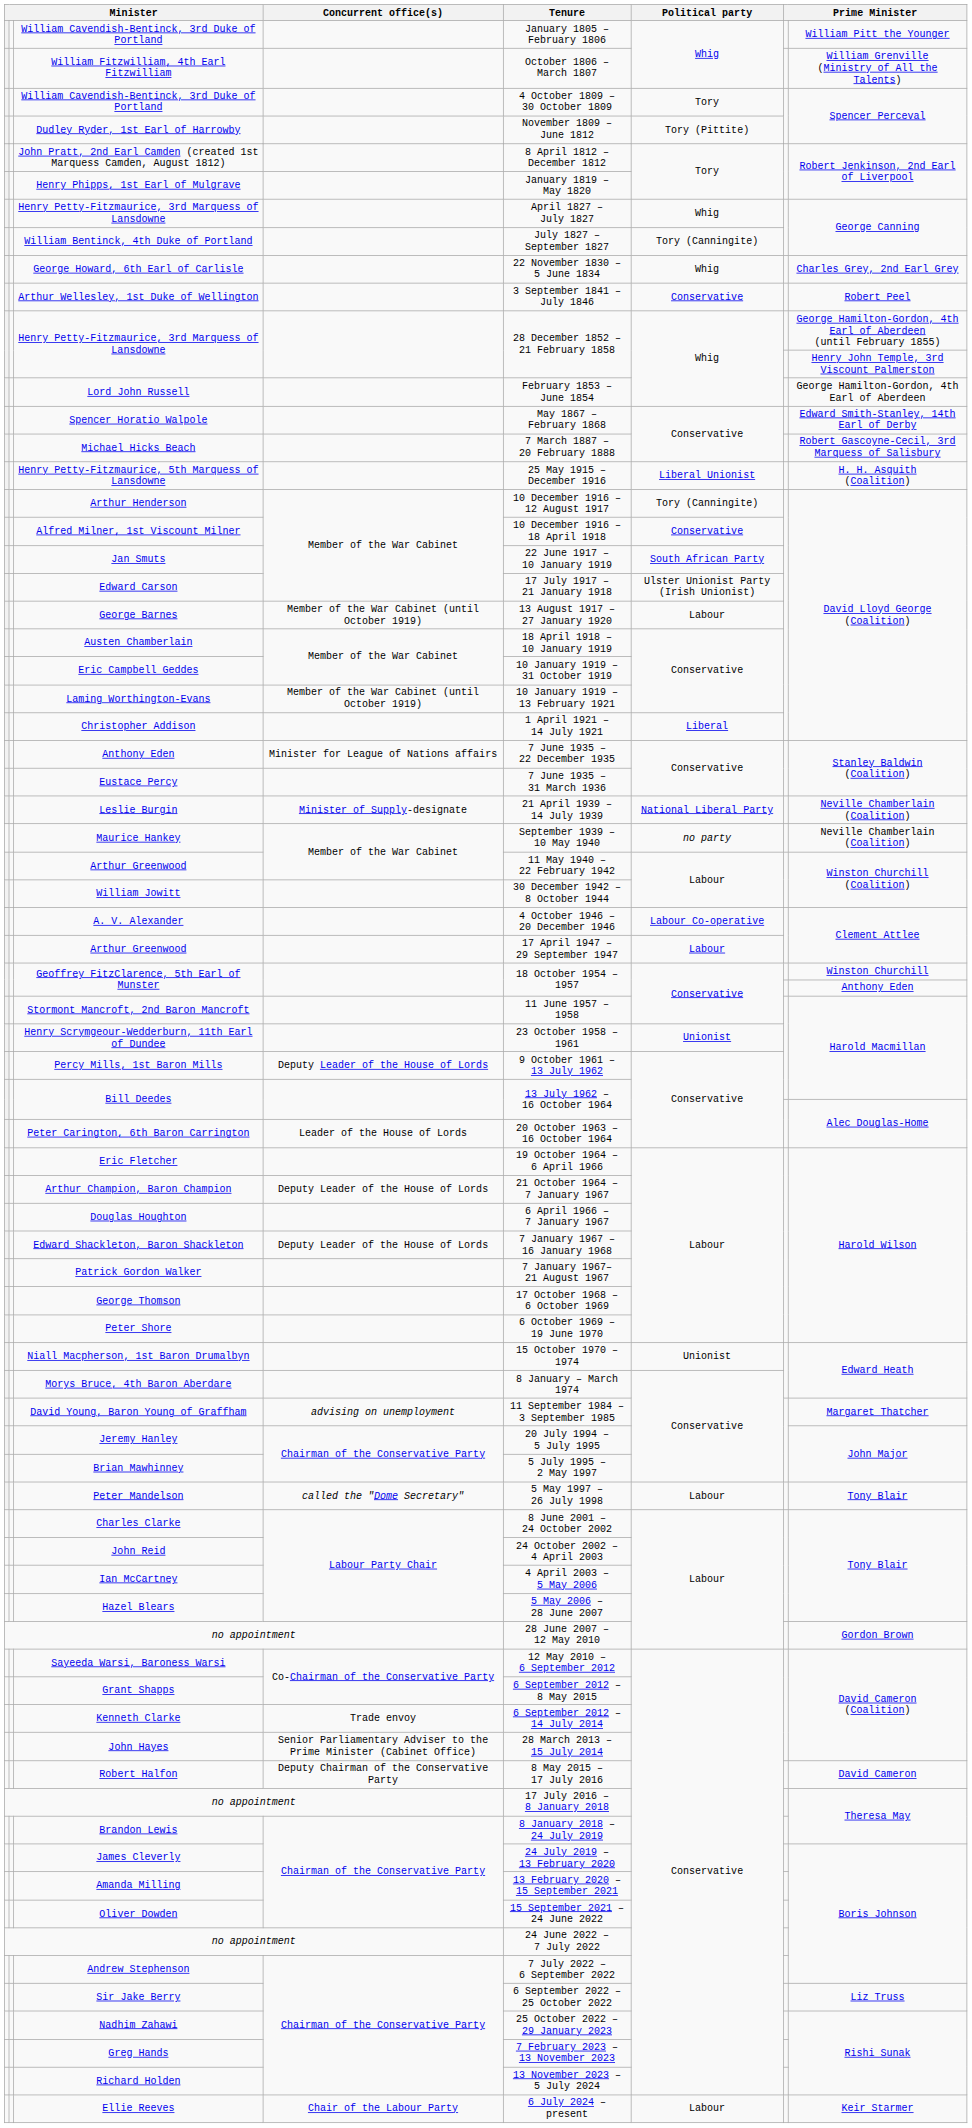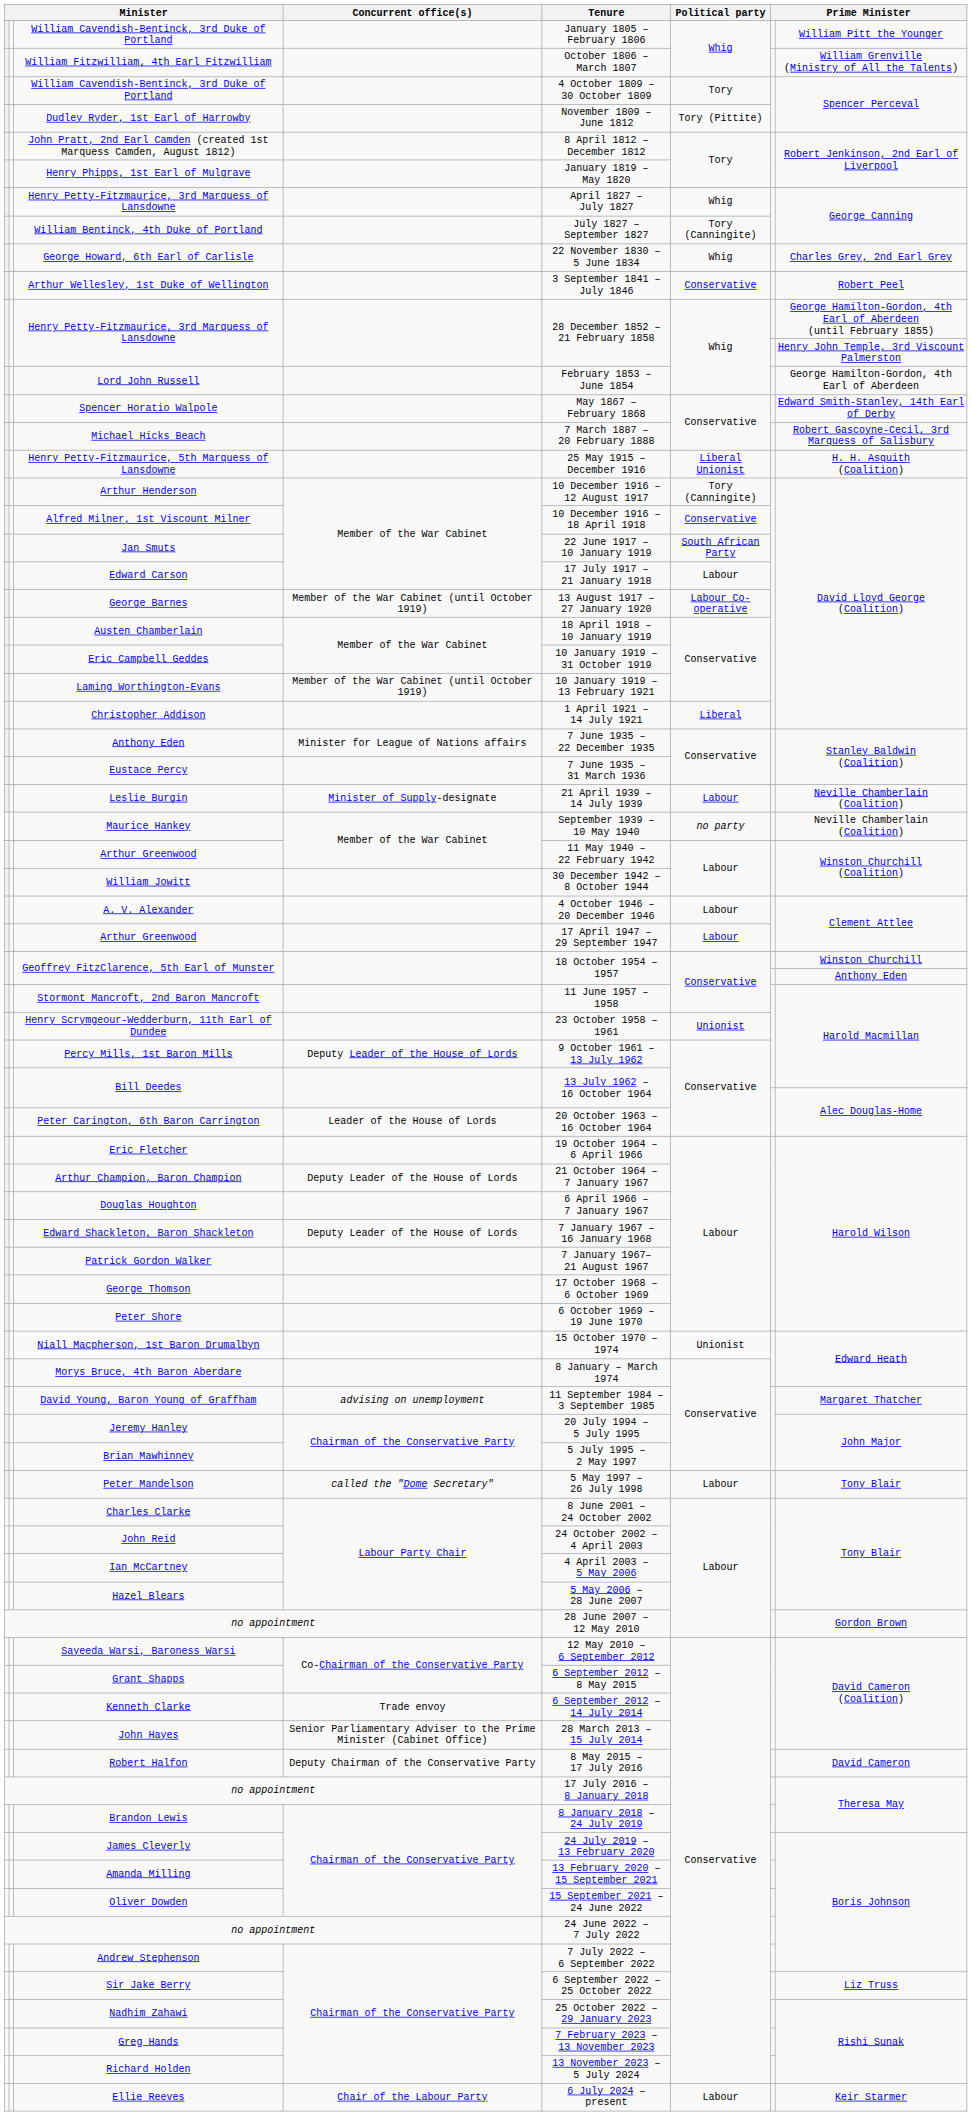(707, 587) Ulster Unionist Party (Irish Unionist) -> (721, 576) Labour
(707, 615) Labour -> (721, 603) Labour Co-operative
(707, 810) National Liberal Party -> (721, 799) Labour
(707, 922) Labour Co-operative -> (721, 910) Labour
